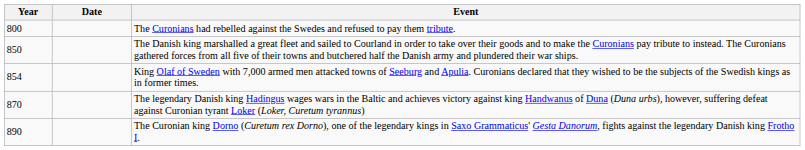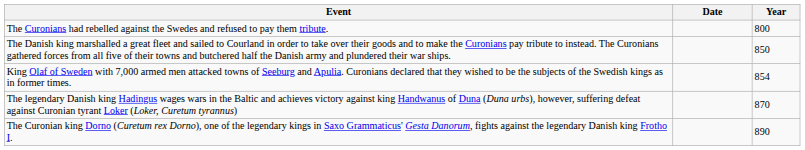columns swapped: (28, 12) <-> (466, 12)
